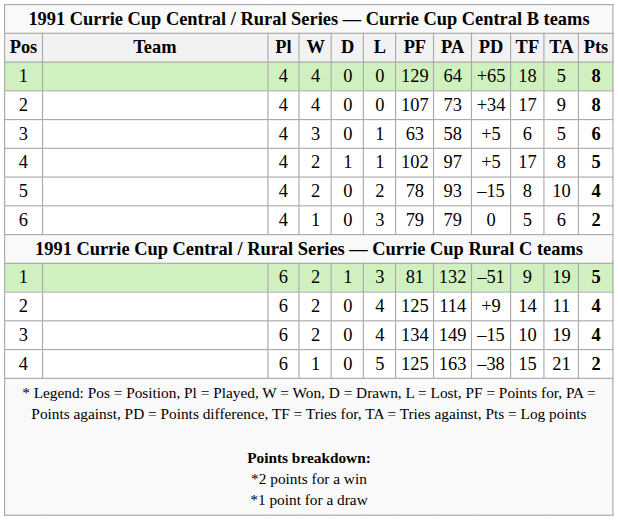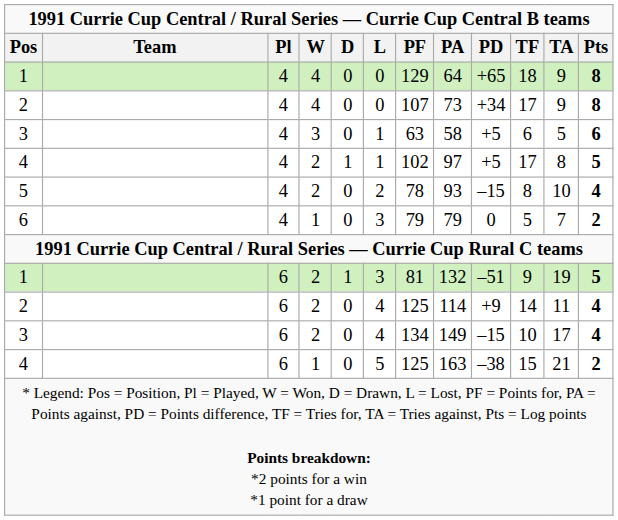(561, 76) 5 -> (561, 76) 9
(561, 220) 6 -> (561, 220) 7
(561, 334) 19 -> (561, 334) 17
